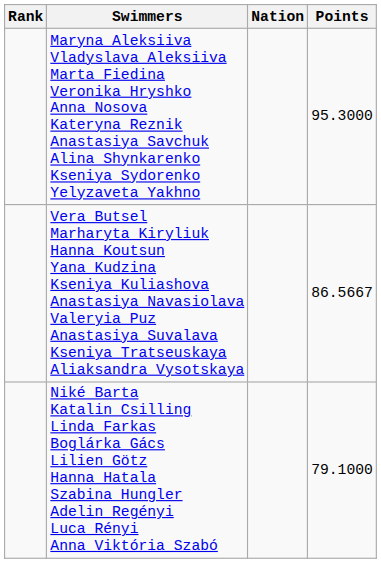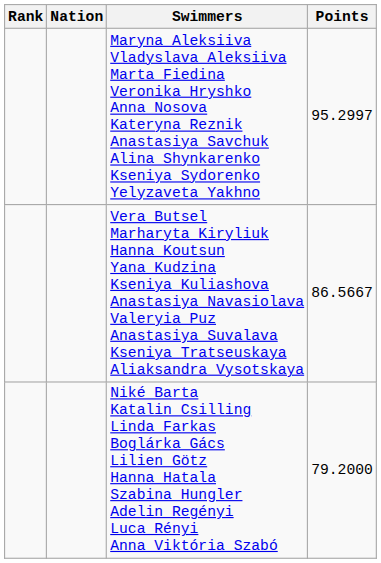columns swapped: (278, 17) <-> (147, 17)
(342, 117) 95.3000 -> (342, 117) 95.2997
(342, 470) 79.1000 -> (342, 470) 79.2000
